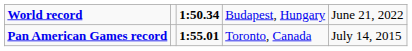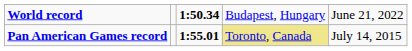(268, 35) no background -> (268, 35) khaki background
